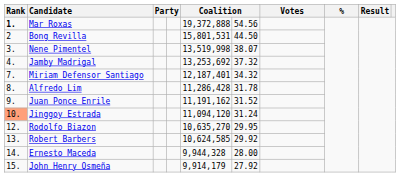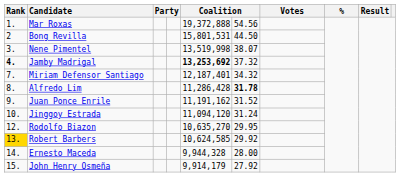(11, 24) bold -> (11, 24) normal
(11, 62) normal -> (11, 62) bold
(206, 62) normal -> (206, 62) bold
(246, 88) normal -> (246, 88) bold
(13, 114) lightsalmon background -> (13, 114) no background
(13, 140) no background -> (13, 140) gold background
